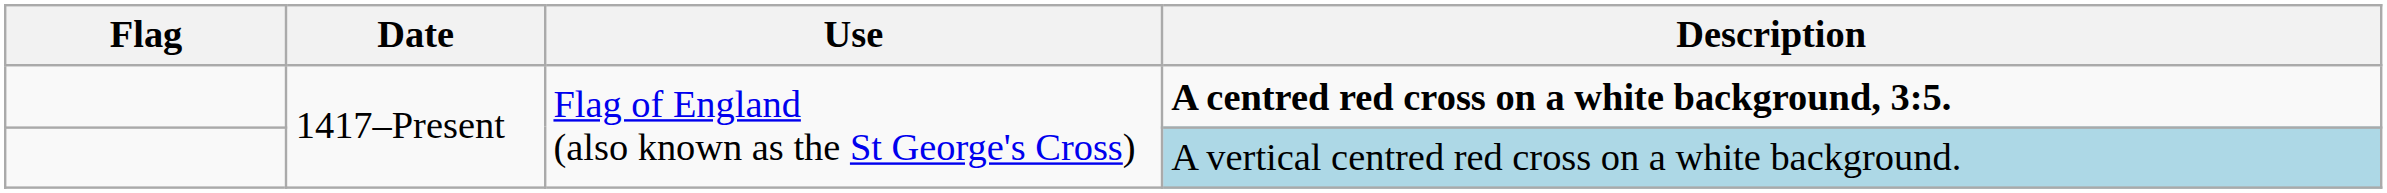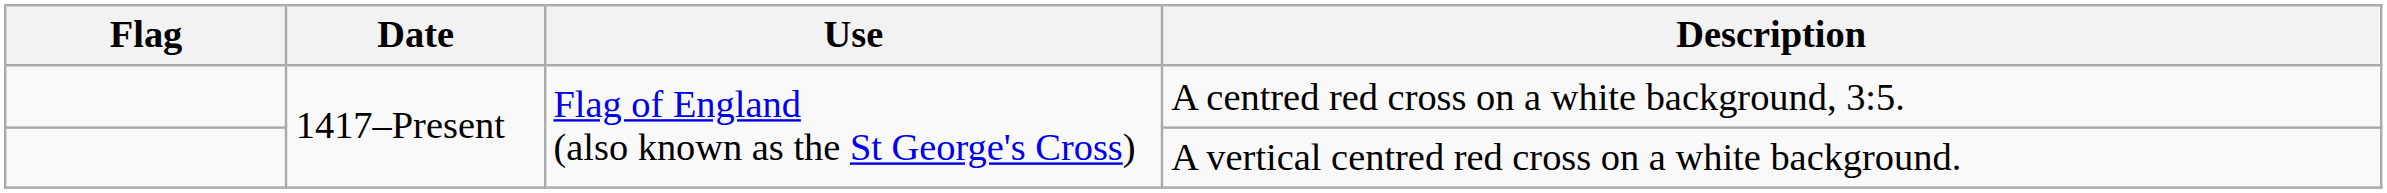(1561, 95) bold -> (1538, 95) normal
(1566, 156) lightblue background -> (1566, 156) no background
